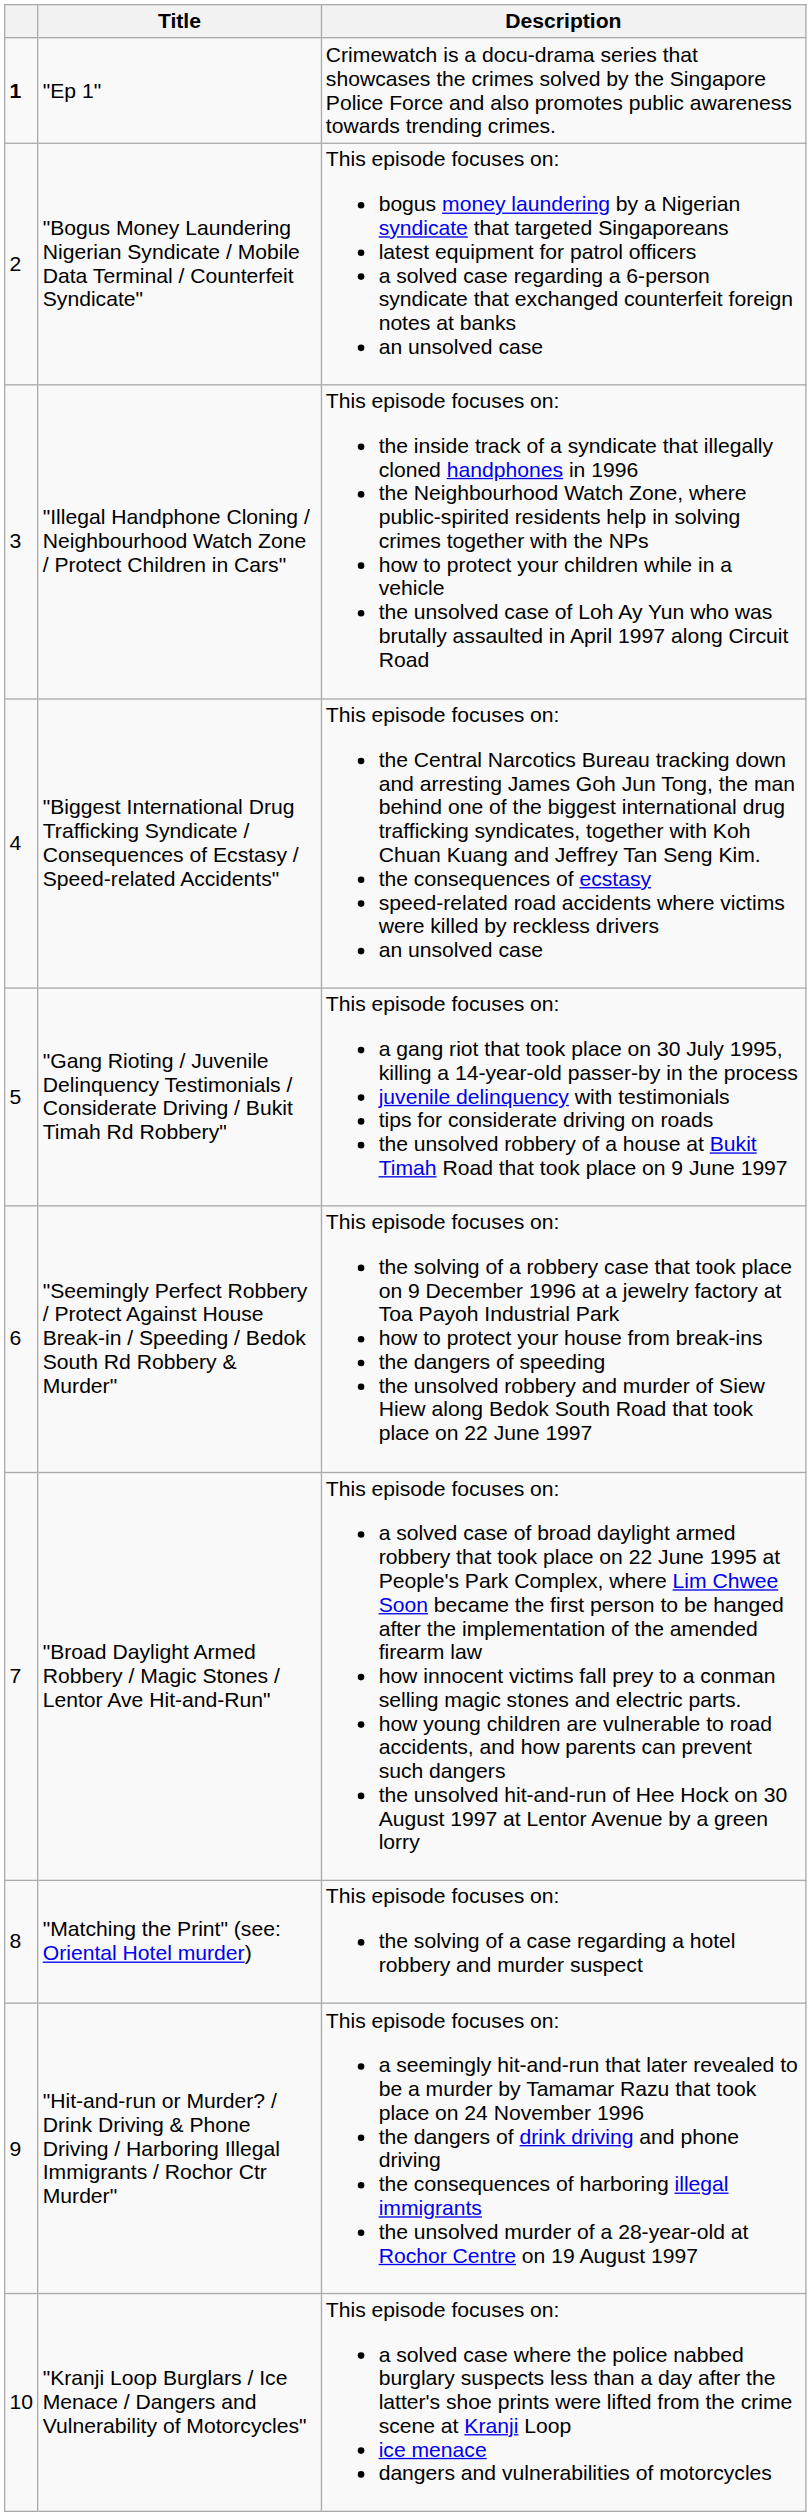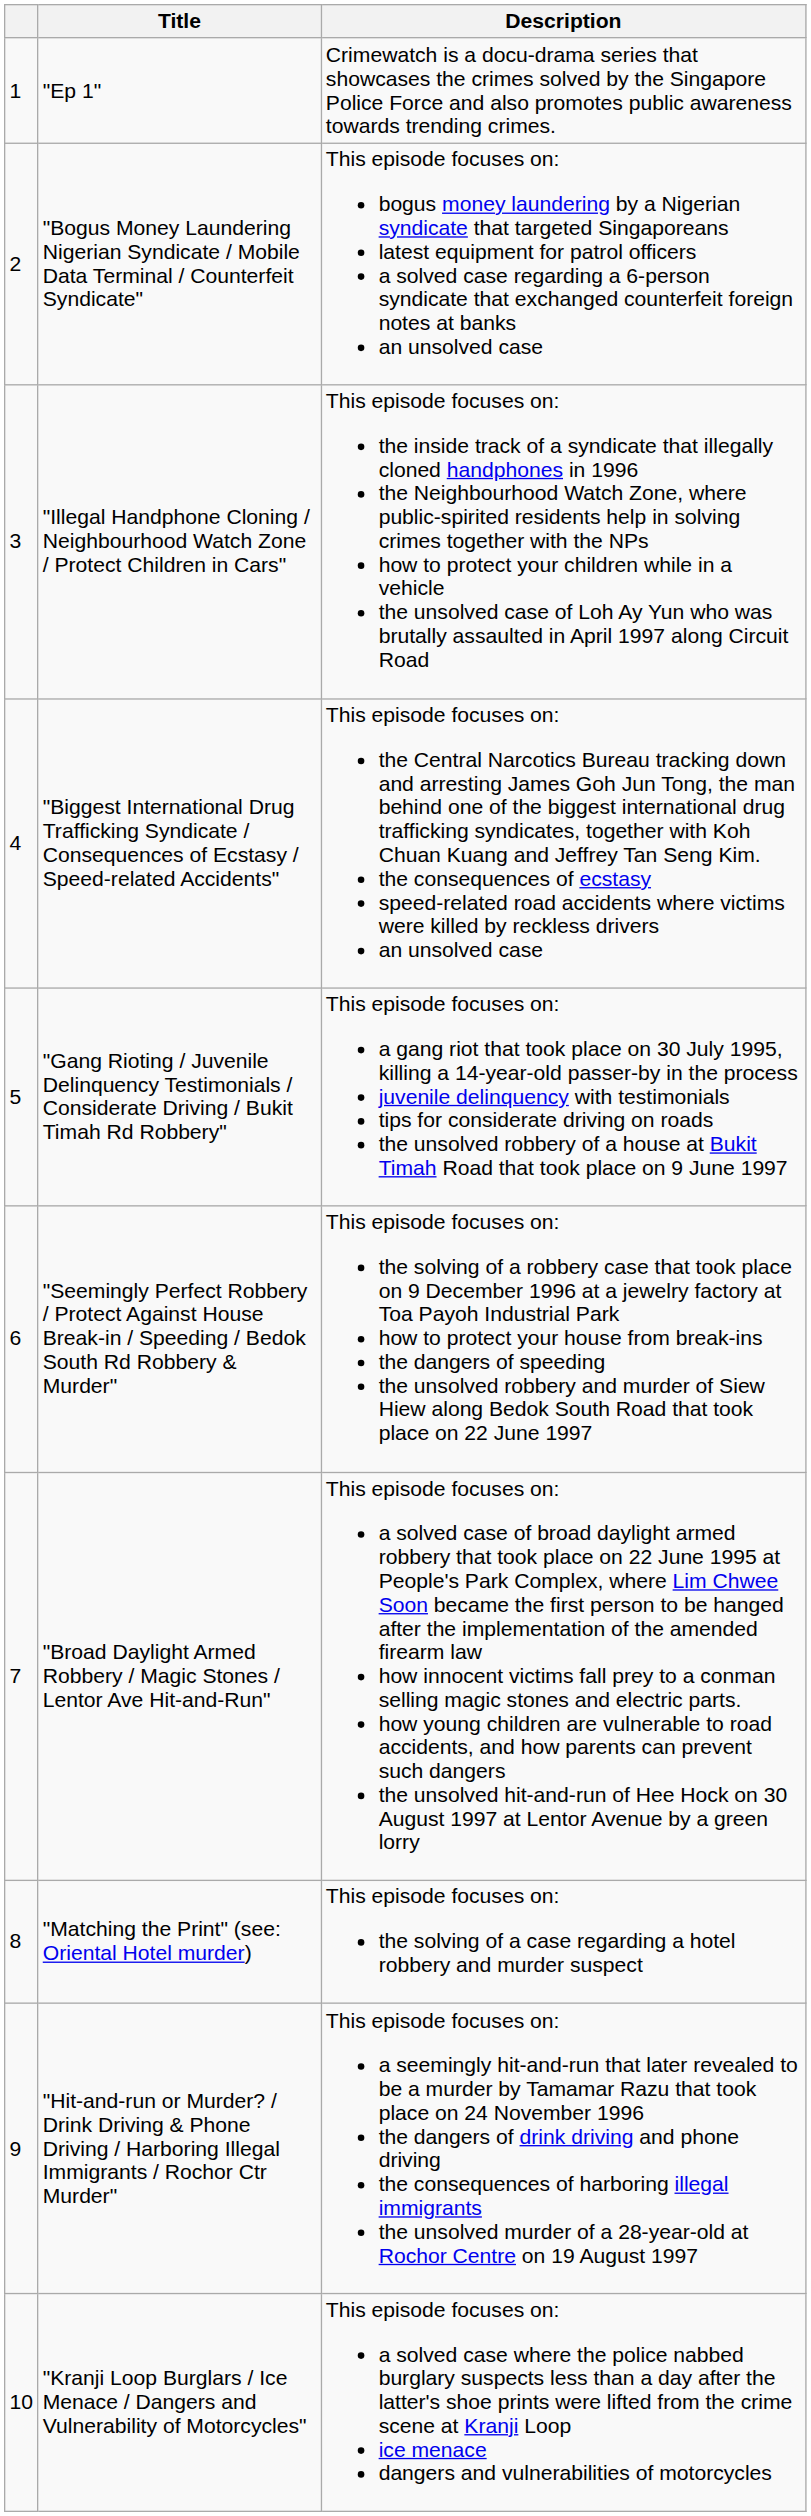(15, 90) bold -> (15, 90) normal
